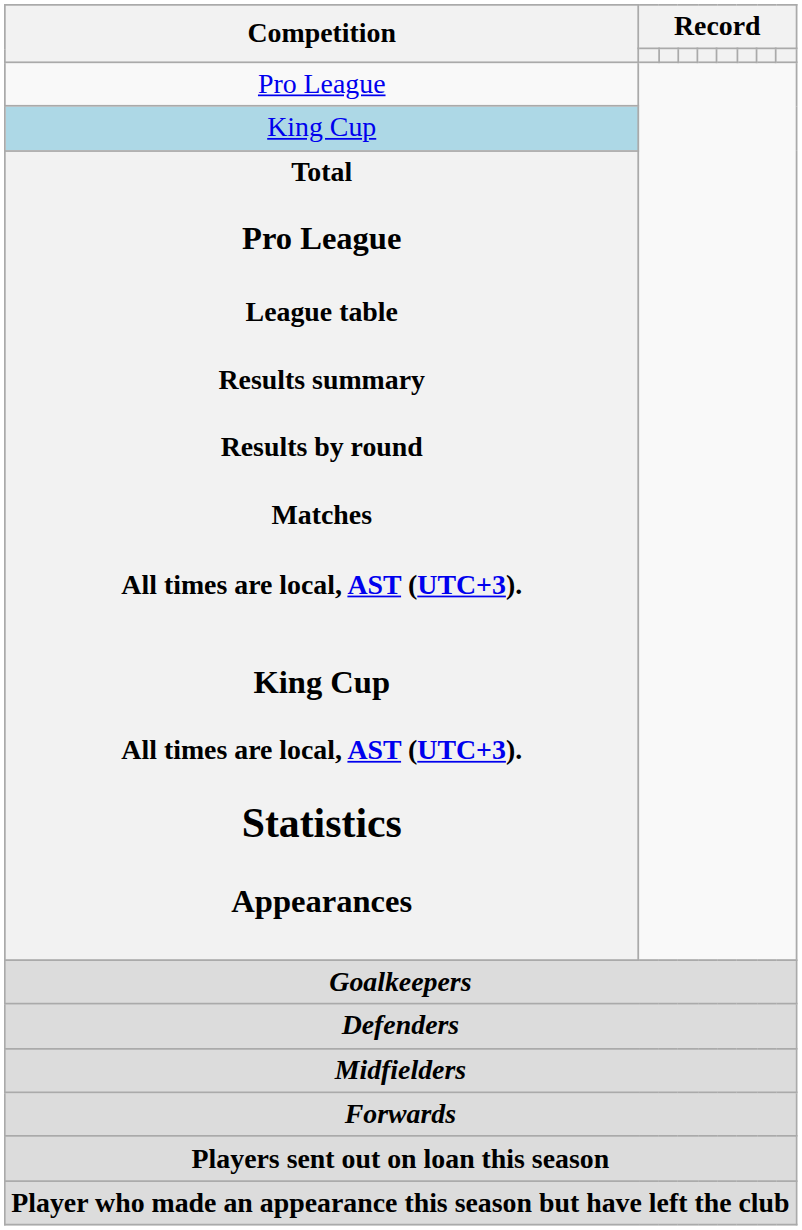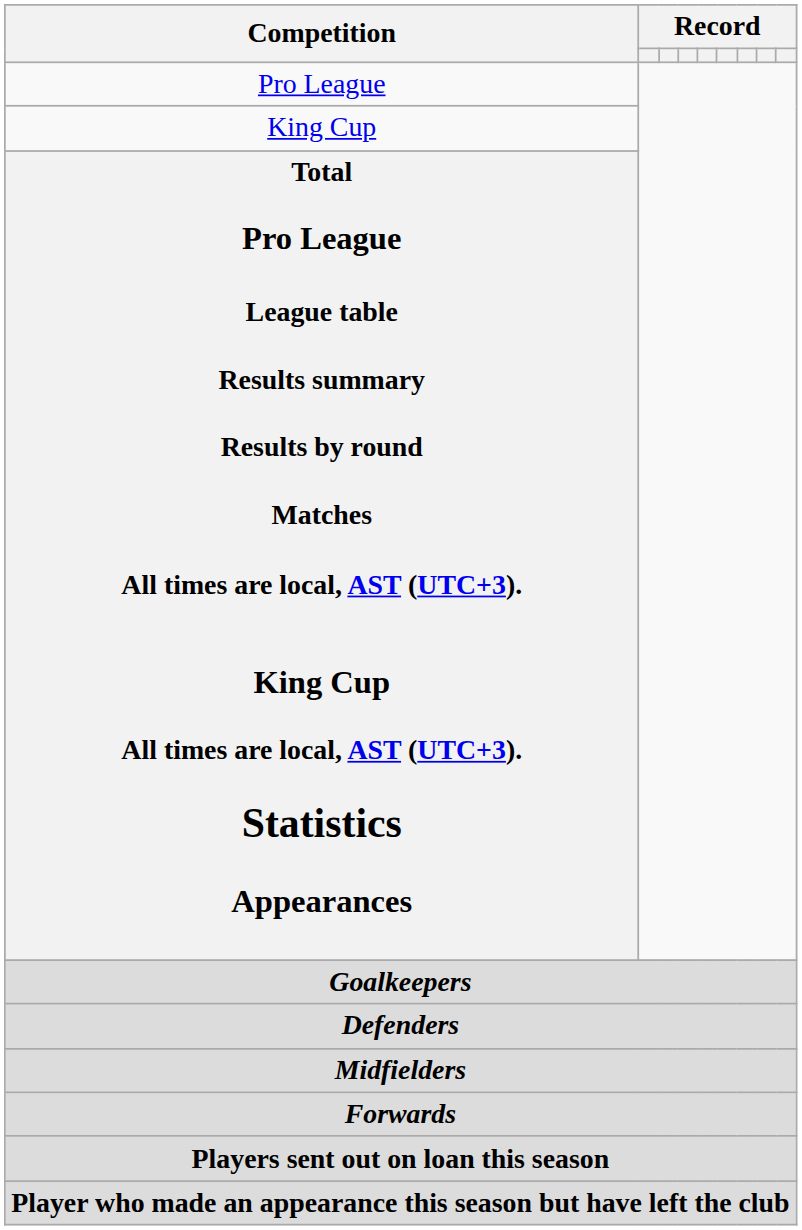(322, 127) lightblue background -> (322, 127) no background
